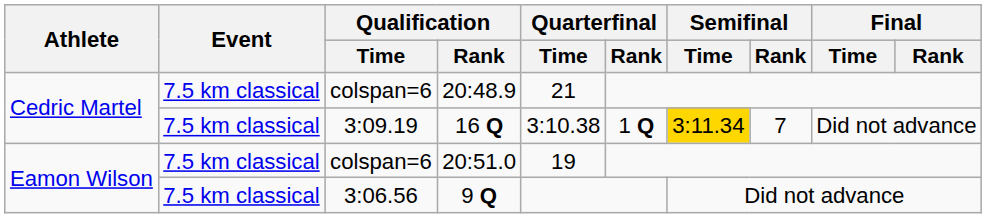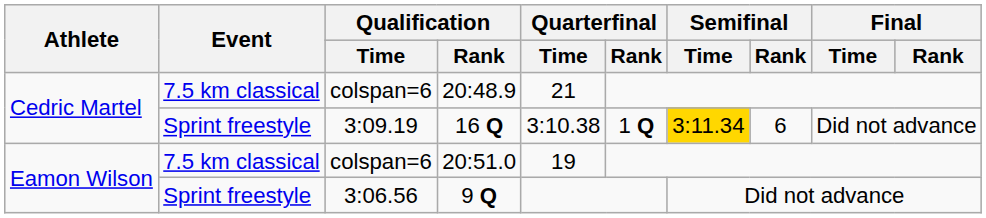(241, 126) 7.5 km classical -> (237, 126) Sprint freestyle
(780, 126) 7 -> (780, 126) 6
(241, 196) 7.5 km classical -> (237, 196) Sprint freestyle
